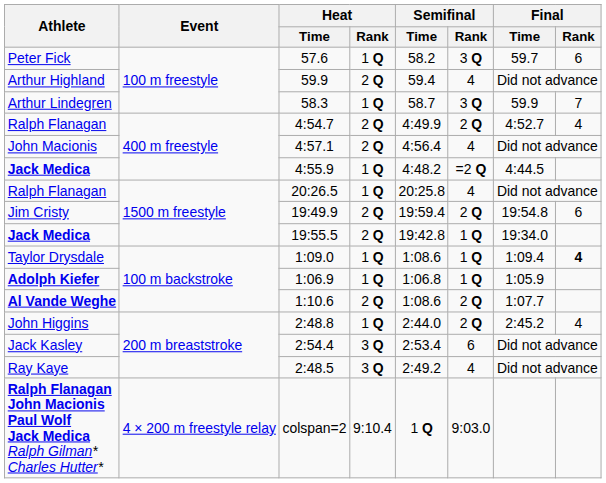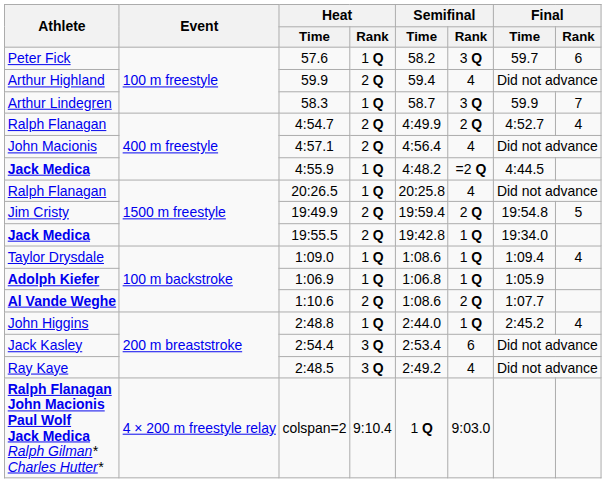(578, 213) 6 -> (578, 213) 5
(578, 257) bold -> (578, 257) normal
(471, 324) 2 Q -> (471, 324) 1 Q
